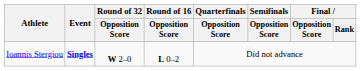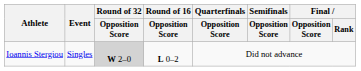(80, 54) bold -> (80, 54) normal
(120, 59) no background -> (119, 59) lightgrey background
